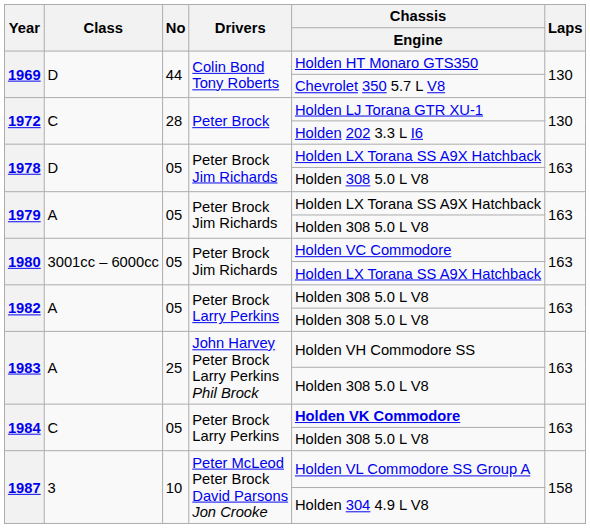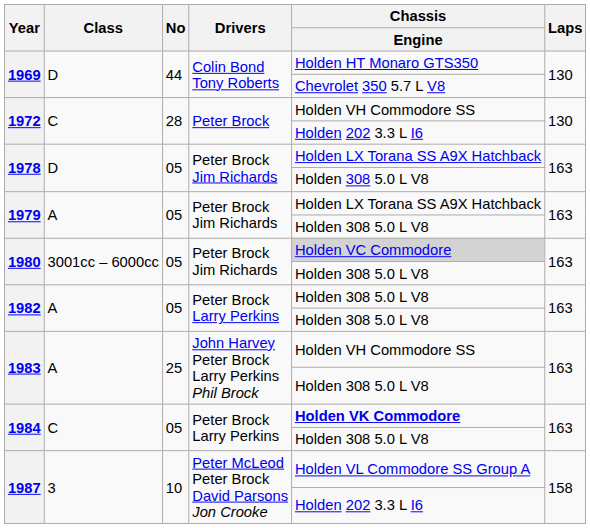(389, 110) Holden LJ Torana GTR XU-1 -> (385, 110) Holden VH Commodore SS
(373, 250) no background -> (373, 250) lightgrey background
(418, 273) Holden LX Torana SS A9X Hatchback -> (362, 273) Holden 308 5.0 L V8
(362, 506) Holden 304 4.9 L V8 -> (359, 506) Holden 202 3.3 L I6
